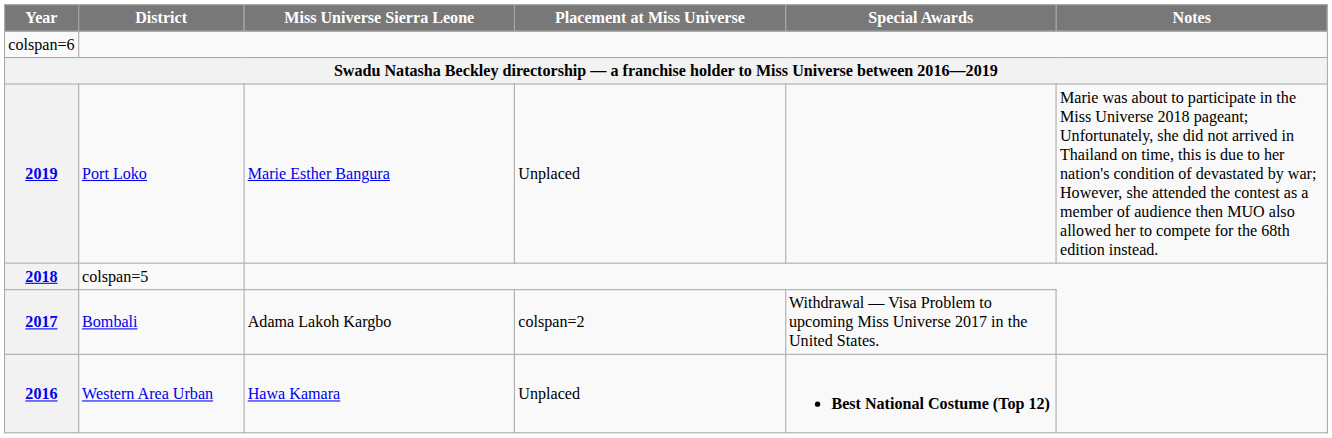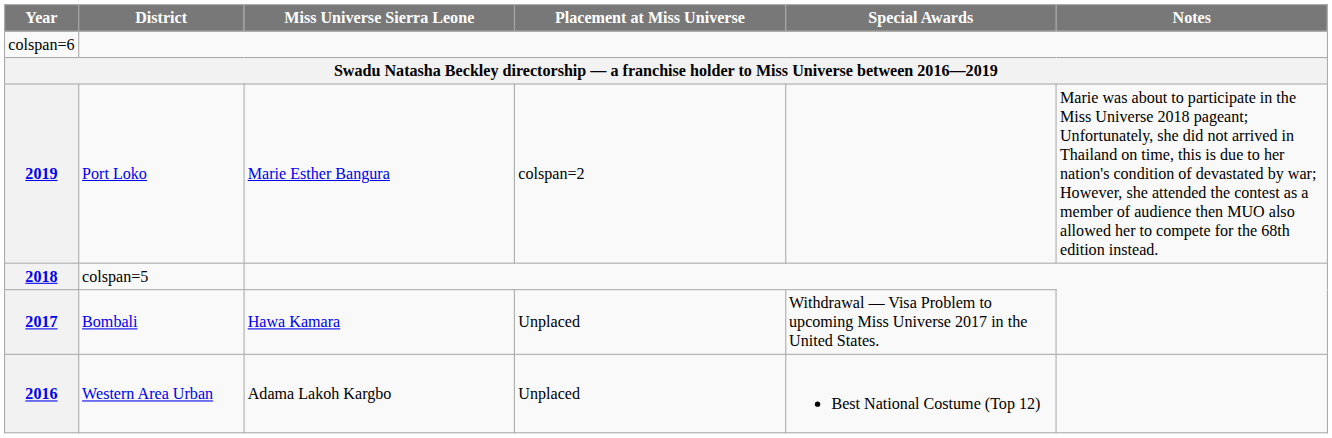(549, 173) Unplaced -> (551, 173) colspan=2
(320, 322) Adama Lakoh Kargbo -> (294, 322) Hawa Kamara
(551, 322) colspan=2 -> (549, 322) Unplaced
(294, 393) Hawa Kamara -> (320, 393) Adama Lakoh Kargbo
(921, 403) bold -> (921, 403) normal
